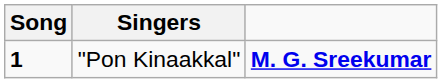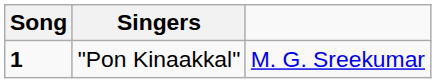(341, 58) bold -> (338, 58) normal
